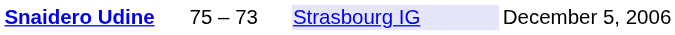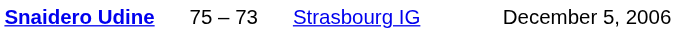(357, 17) lavender background -> (357, 17) no background
